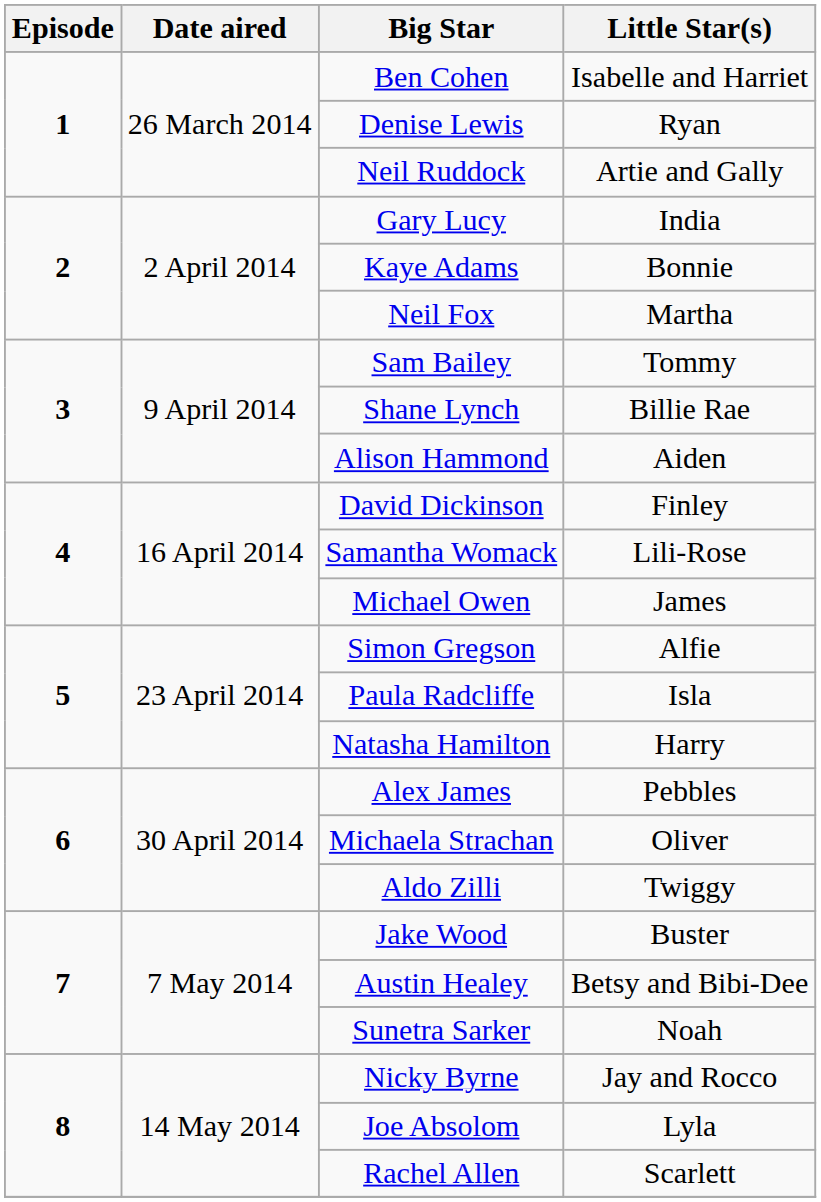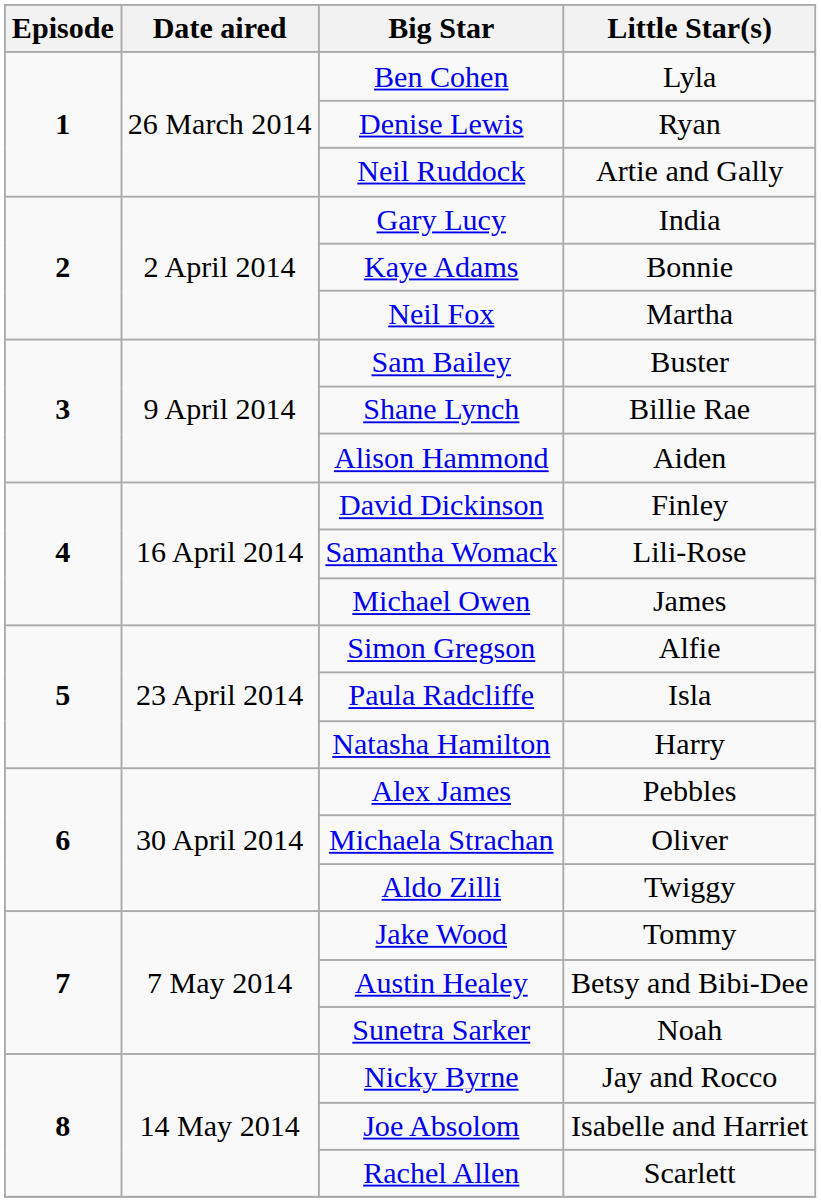(690, 76) Isabelle and Harriet -> (690, 76) Lyla
(690, 362) Tommy -> (690, 362) Buster
(690, 934) Buster -> (690, 934) Tommy
(690, 1125) Lyla -> (690, 1125) Isabelle and Harriet
